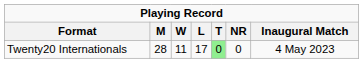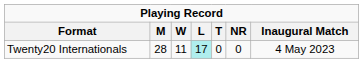(201, 49) no background -> (201, 49) paleturquoise background
(219, 49) lightgreen background -> (219, 49) no background
